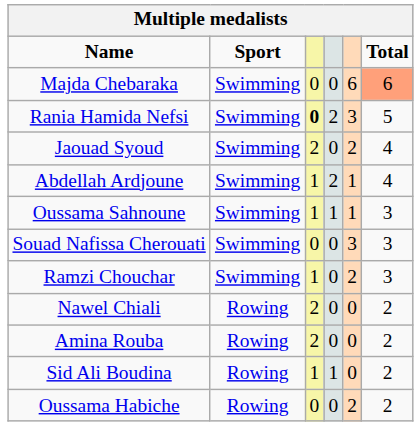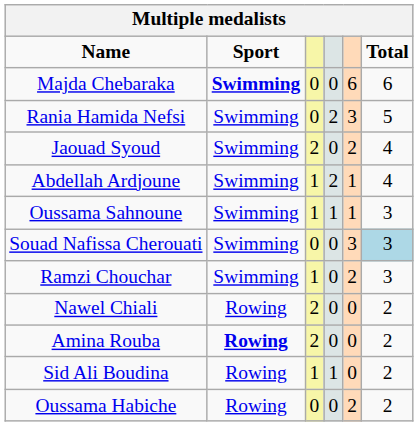(258, 84) normal -> (256, 84) bold
(388, 84) lightsalmon background -> (388, 84) no background
(314, 116) bold -> (314, 116) normal
(388, 244) no background -> (388, 244) lightblue background
(258, 340) normal -> (256, 340) bold
